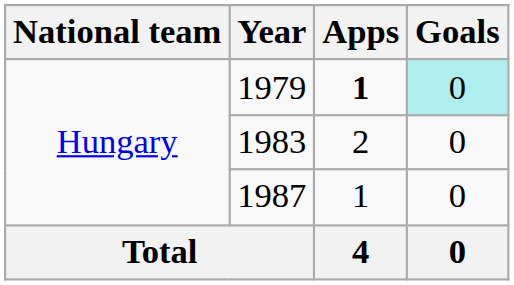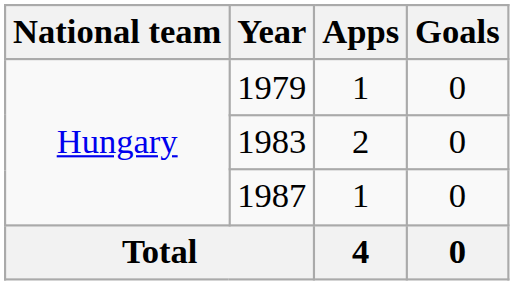(361, 86) bold -> (361, 86) normal
(457, 86) paleturquoise background -> (457, 86) no background
